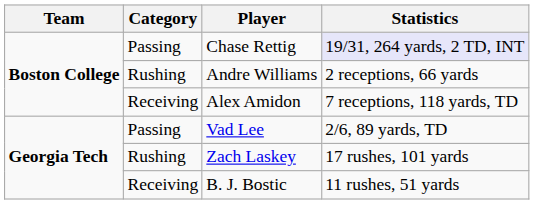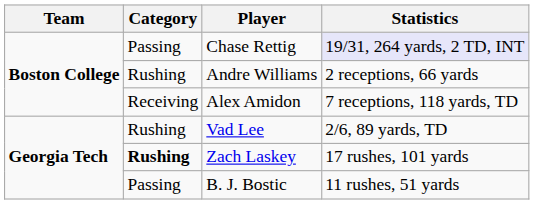(154, 129) Passing -> (157, 129) Rushing
(157, 157) normal -> (159, 157) bold
(163, 184) Receiving -> (154, 184) Passing
